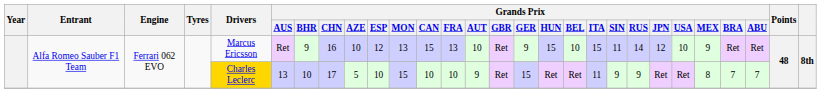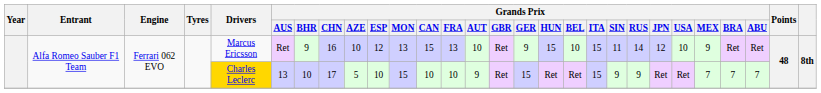(597, 75) 11 -> (597, 75) 15
(708, 75) 8 -> (708, 75) 7
